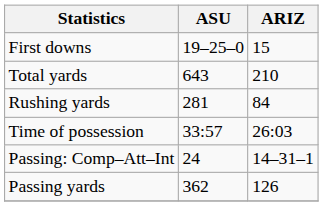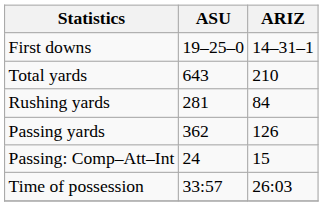(261, 46) 15 -> (283, 46) 14–31–1
rows swapped: (57, 186) <-> (76, 130)
(283, 158) 14–31–1 -> (261, 158) 15
